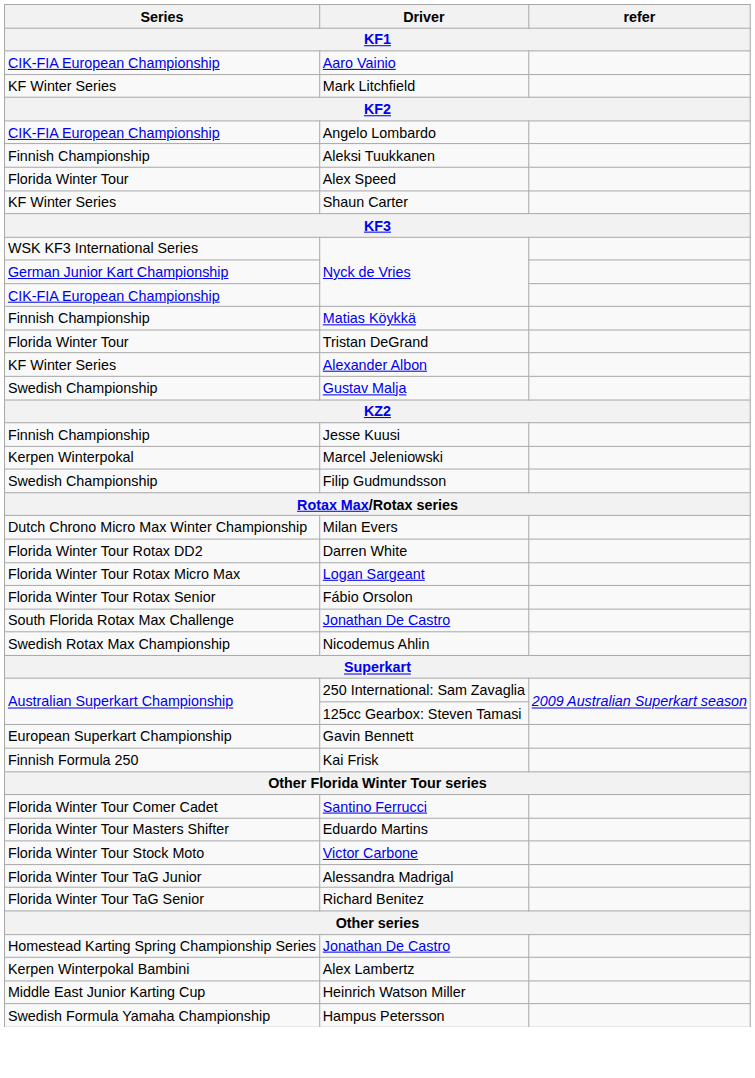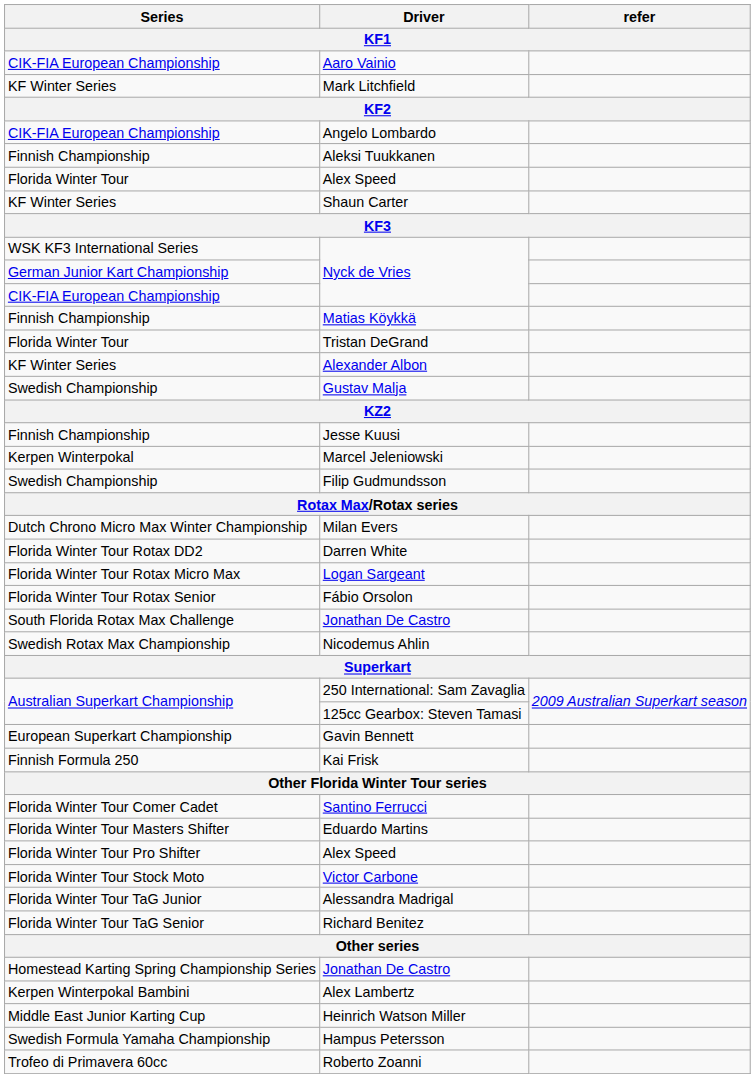+ row: (104, 853)
+ row: (88, 1062)
